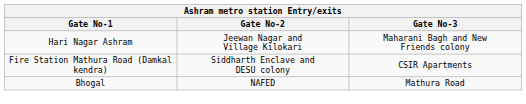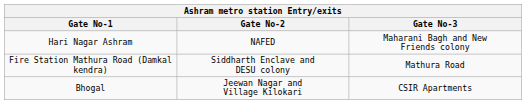(263, 42) Jeewan Nagar and Village Kilokari -> (263, 42) NAFED
(435, 65) CSIR Apartments -> (435, 65) Mathura Road
(263, 83) NAFED -> (263, 88) Jeewan Nagar and Village Kilokari
(435, 83) Mathura Road -> (435, 88) CSIR Apartments
